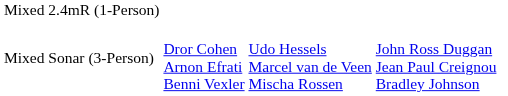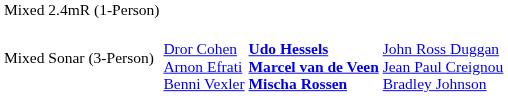(310, 66) normal -> (314, 66) bold
